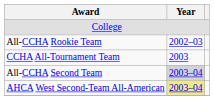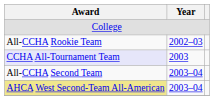(63, 57) no background -> (63, 57) lavender background
(186, 73) lightgrey background -> (186, 73) no background
(86, 88) no background -> (86, 88) khaki background
(186, 88) khaki background -> (186, 88) no background
